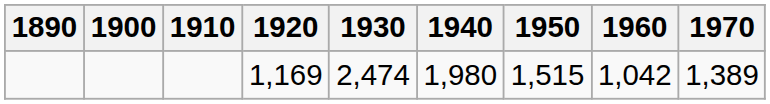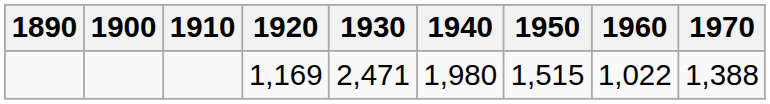(373, 74) 2,474 -> (373, 74) 2,471
(635, 74) 1,042 -> (635, 74) 1,022
(722, 74) 1,389 -> (722, 74) 1,388
